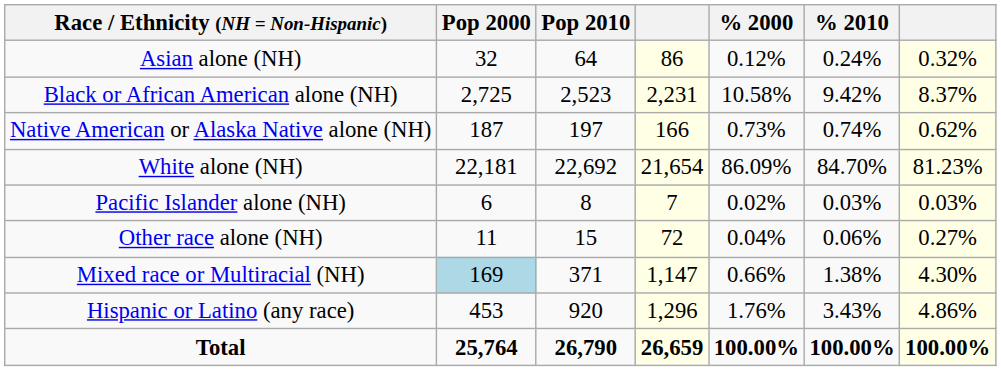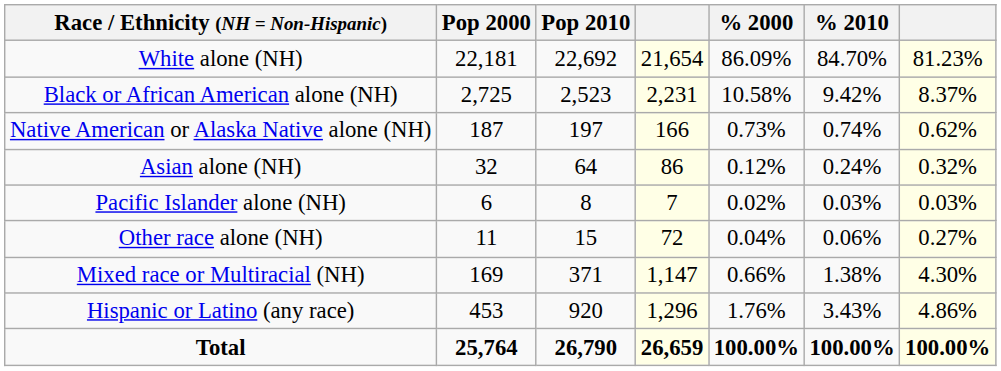rows swapped: (221, 166) <-> (221, 58)
(486, 274) lightblue background -> (486, 274) no background
